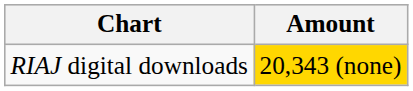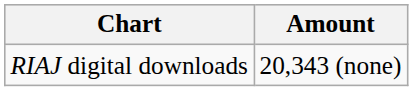(331, 64) gold background -> (331, 64) no background
